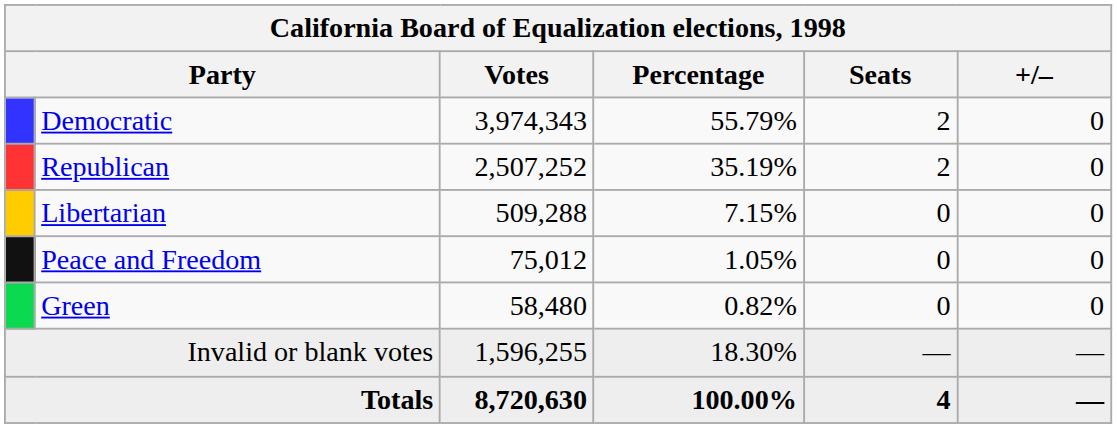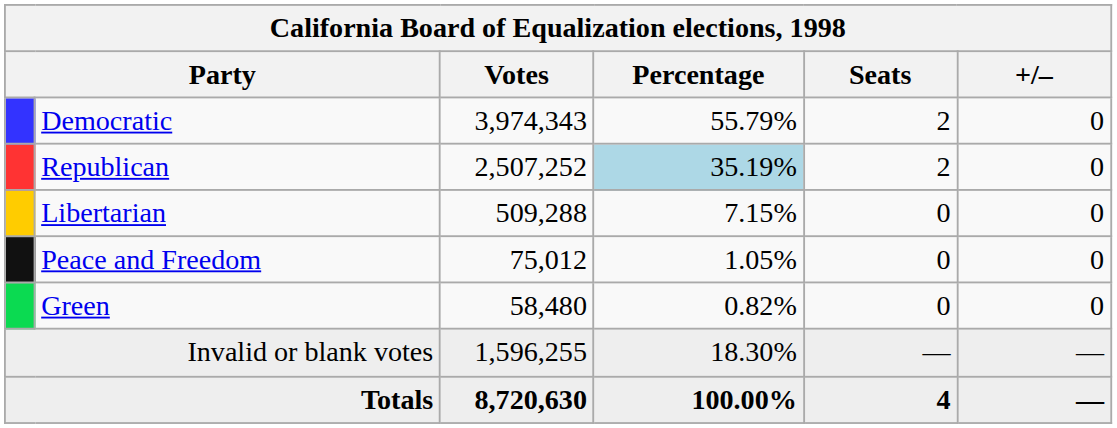(753, 166) no background -> (753, 166) lightblue background
